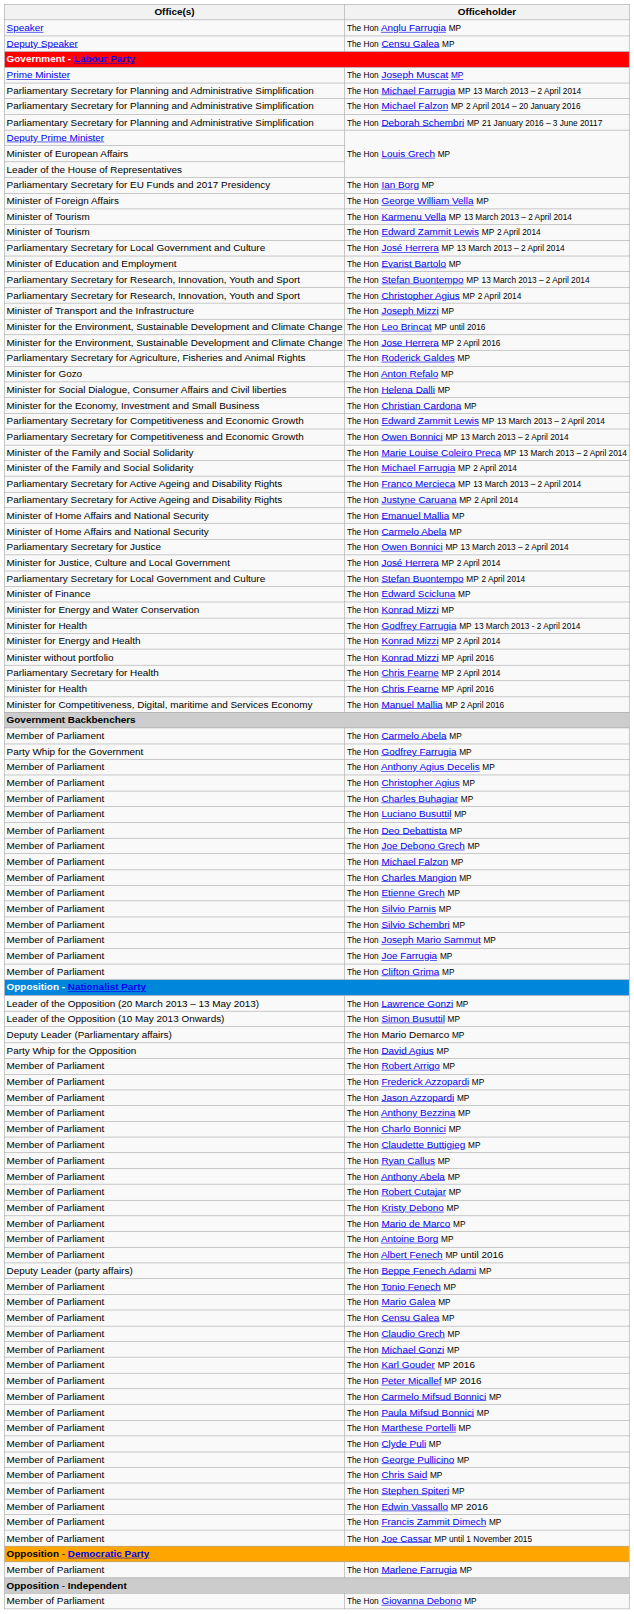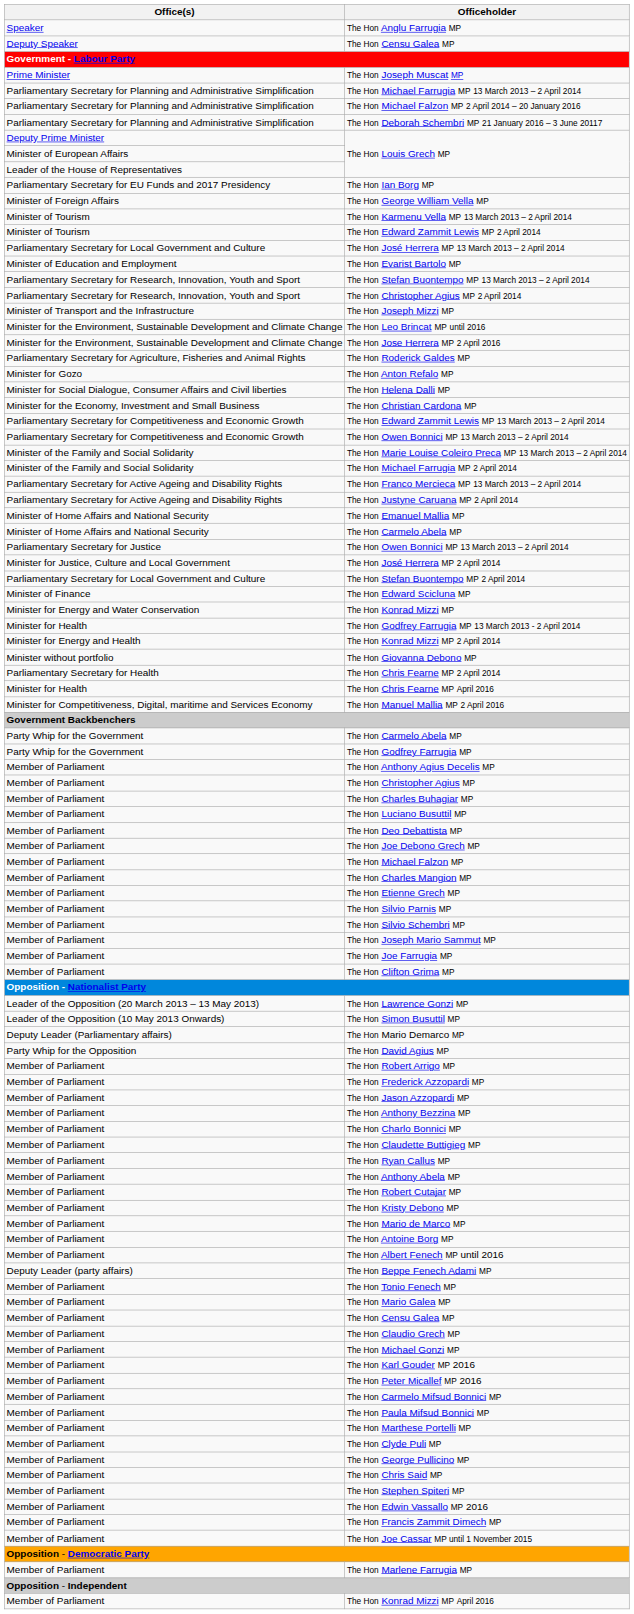(420, 657) The Hon Konrad Mizzi MP April 2016 -> (412, 657) The Hon Giovanna Debono MP
(55, 736) Member of Parliament -> (75, 736) Party Whip for the Government
(412, 1601) The Hon Giovanna Debono MP -> (420, 1601) The Hon Konrad Mizzi MP April 2016
